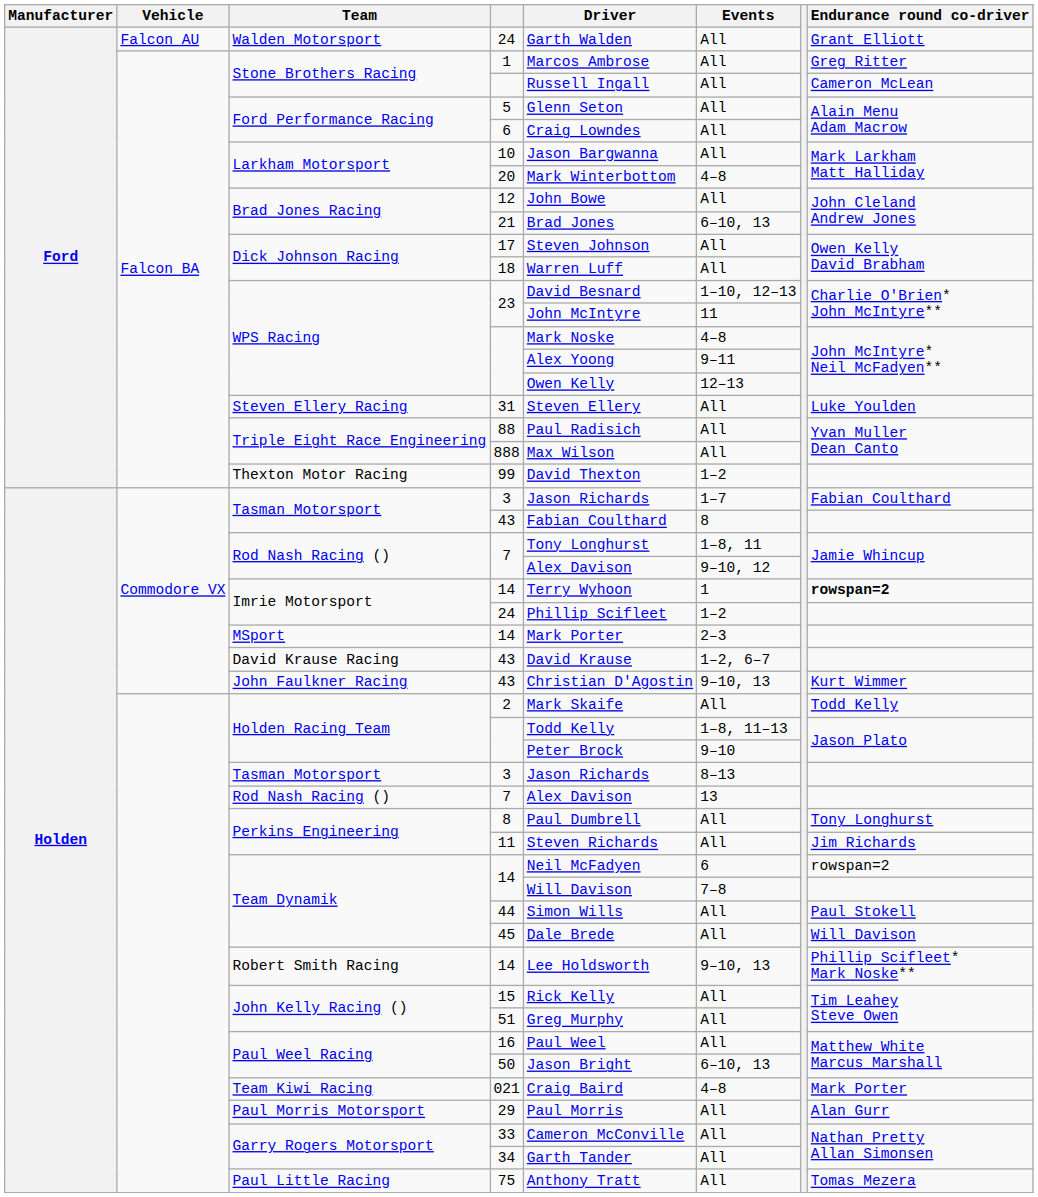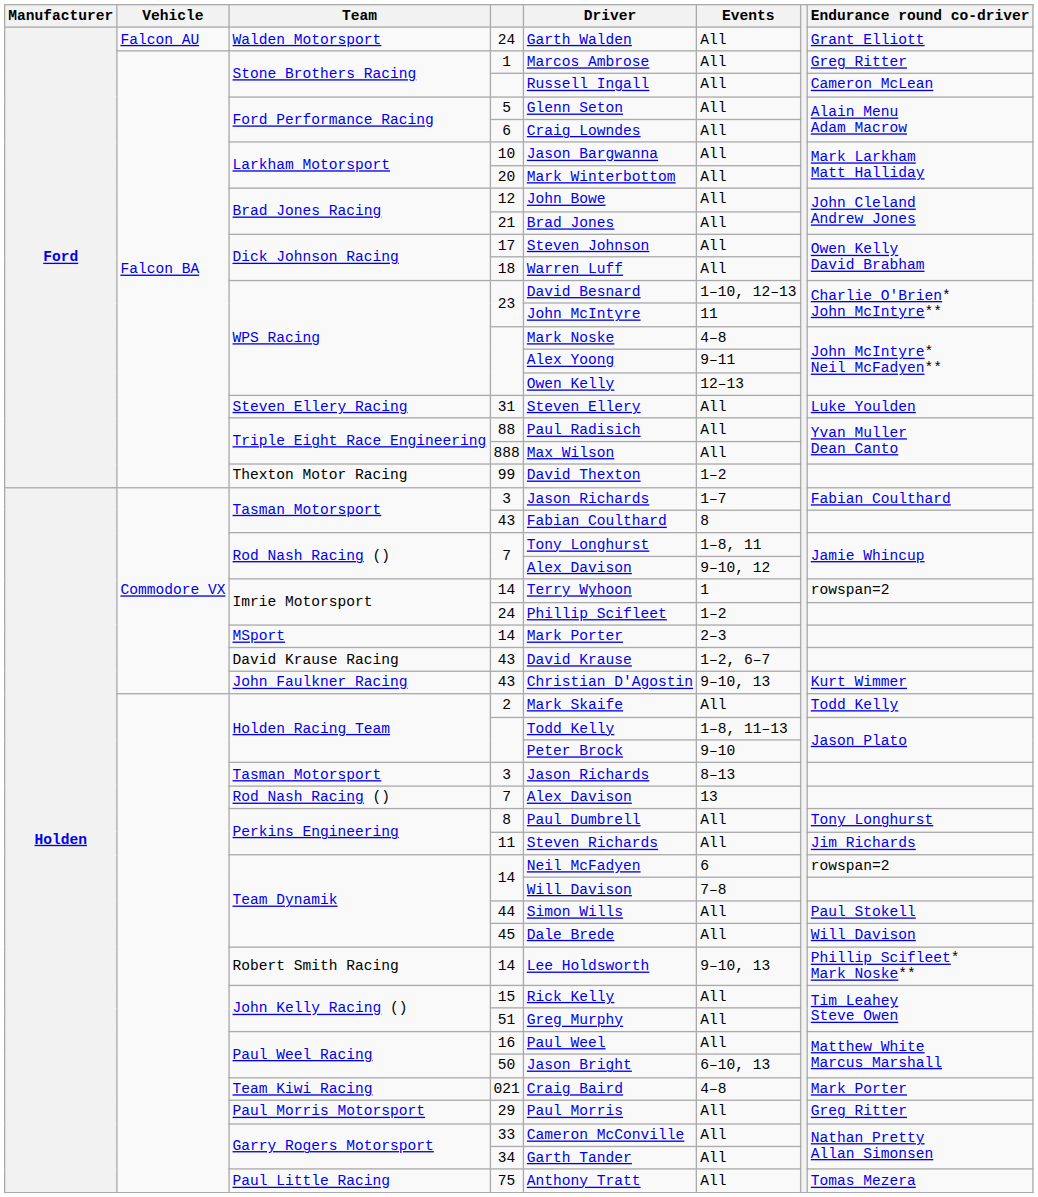(713, 177) 4–8 -> (713, 177) All
(735, 223) 6–10, 13 -> (713, 223) All
(850, 591) bold -> (850, 591) normal
(850, 1112) Alan Gurr -> (859, 1112) Greg Ritter
